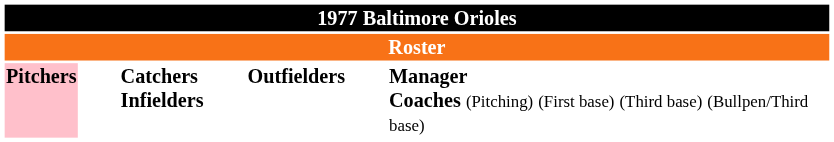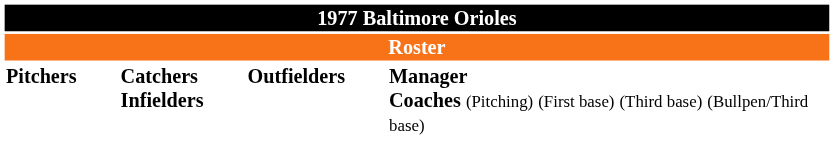(41, 76) pink background -> (41, 76) no background
